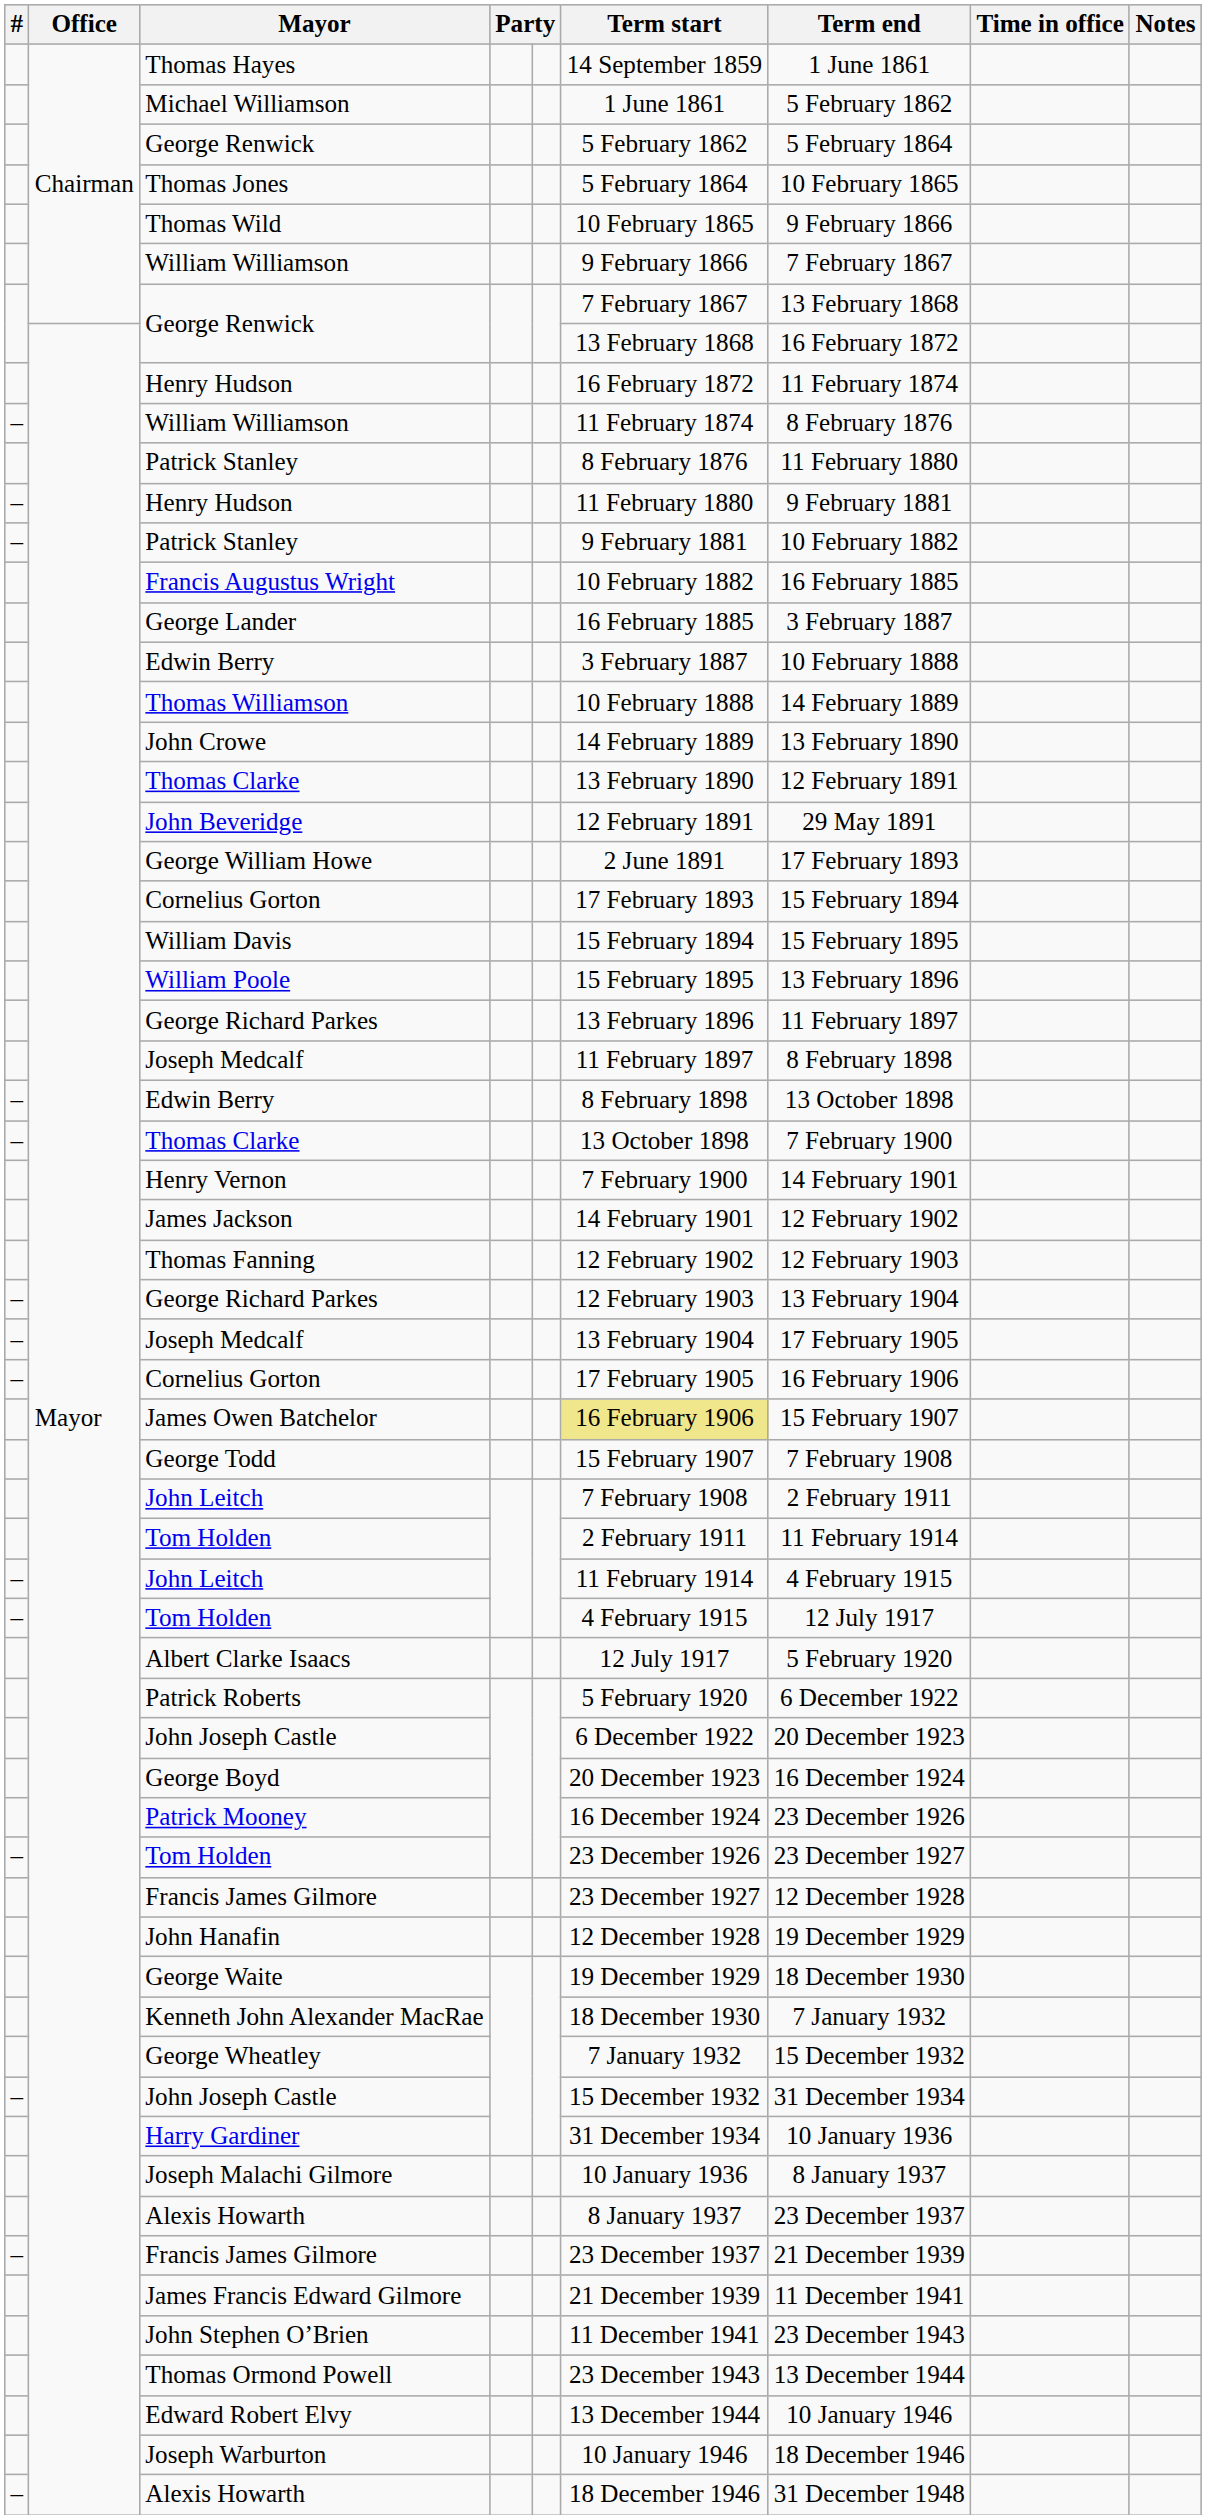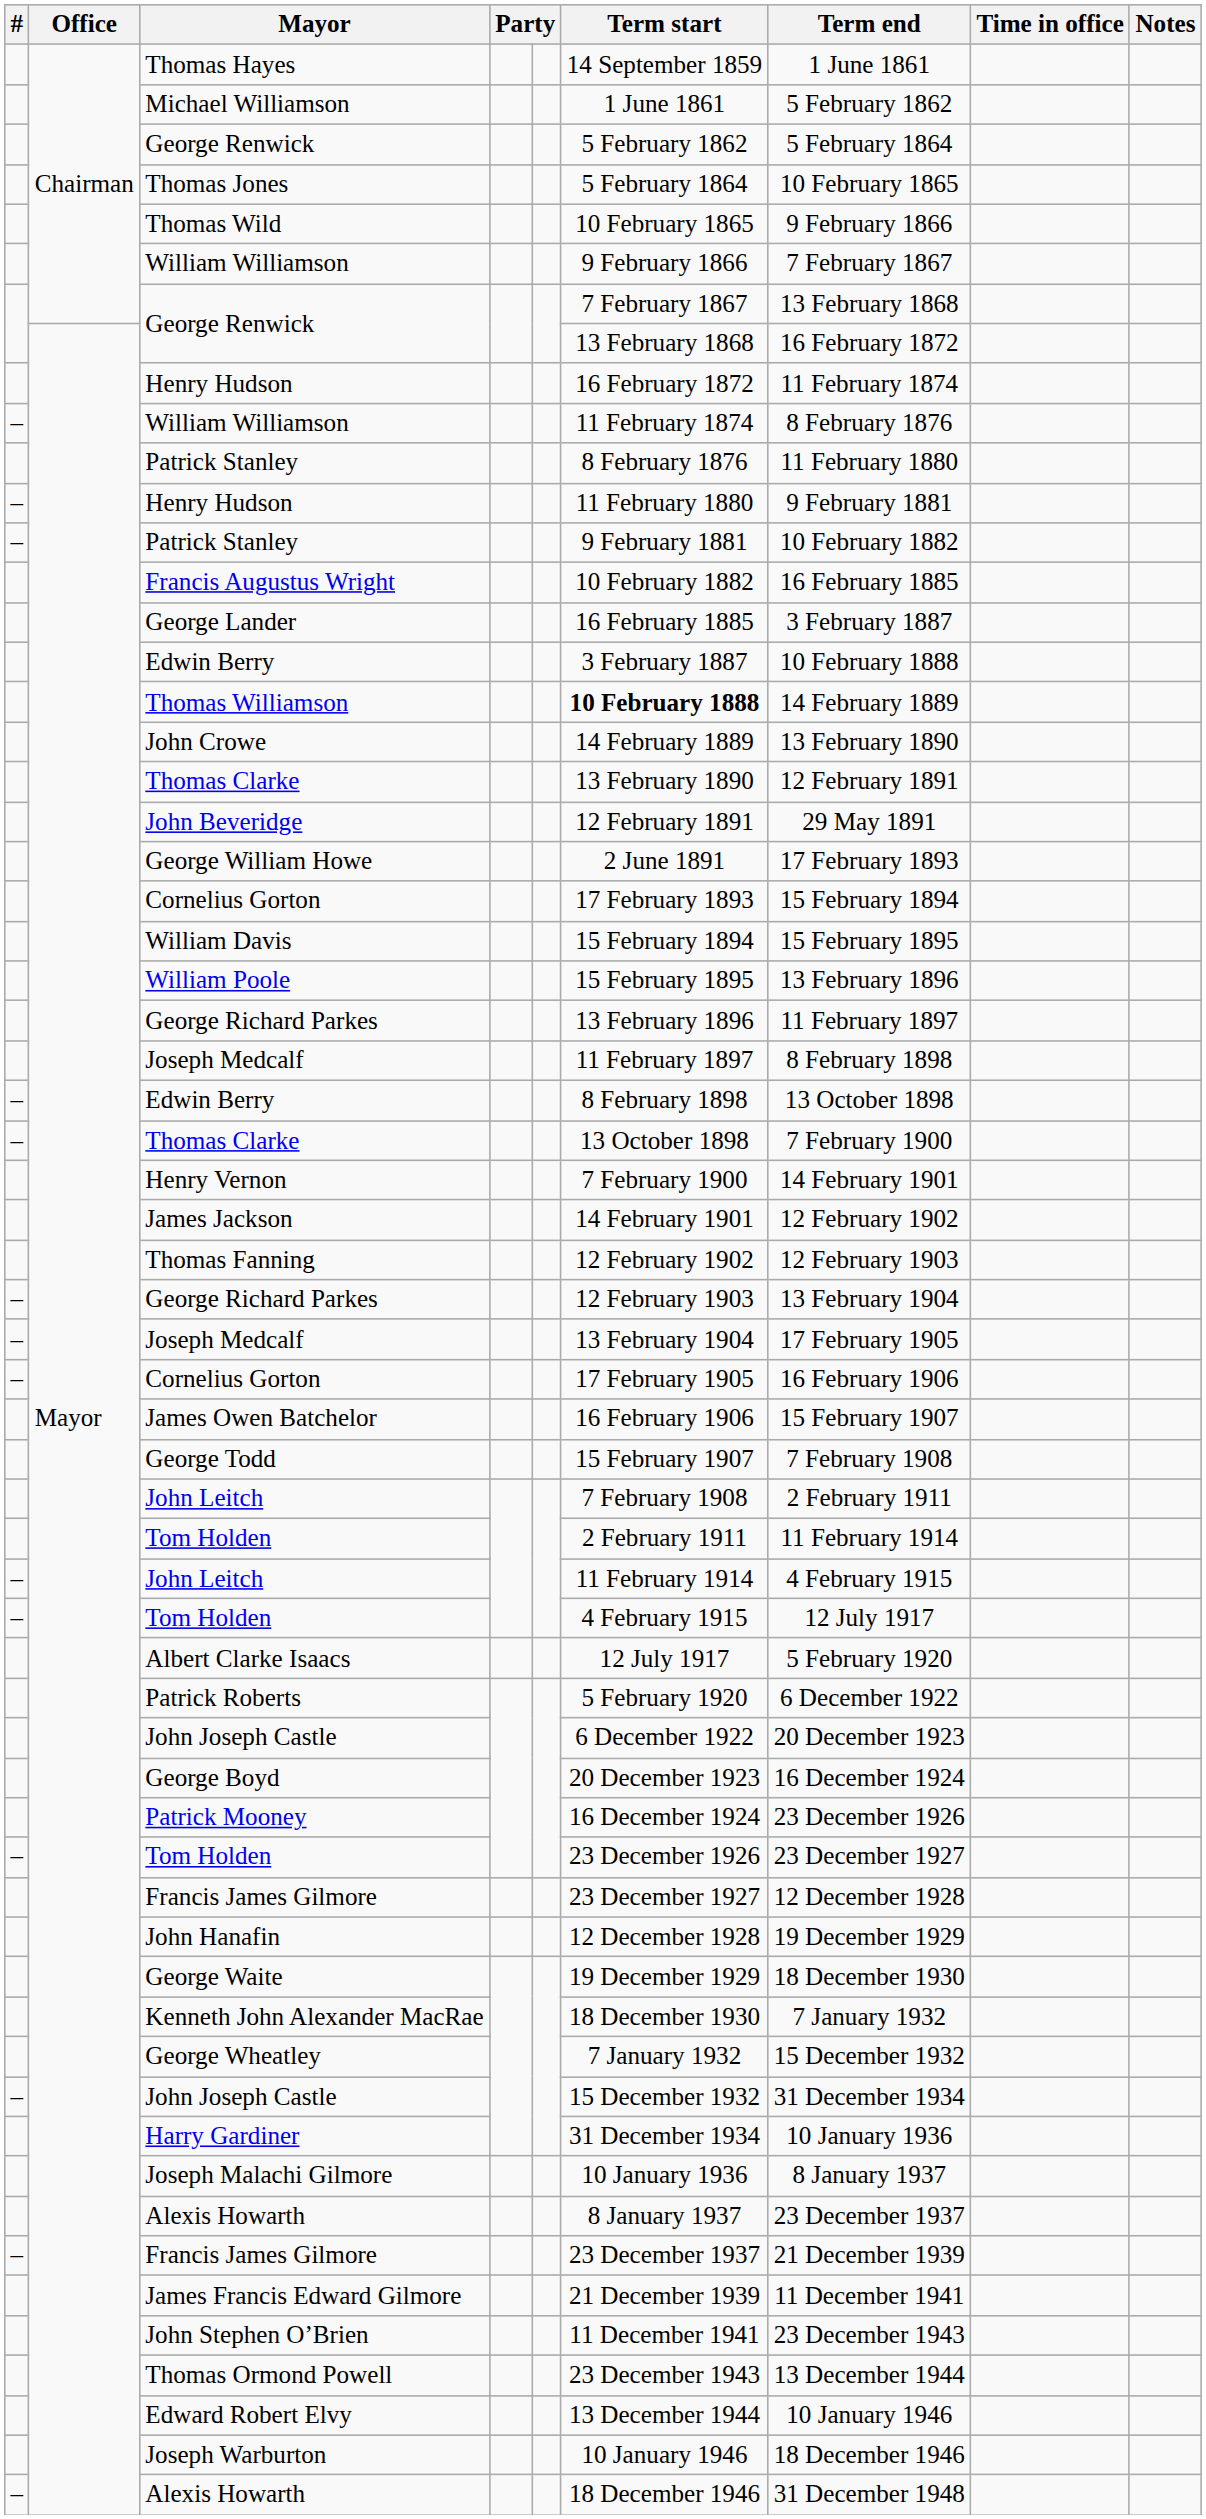(664, 701) normal -> (664, 701) bold
(664, 1418) khaki background -> (664, 1418) no background
